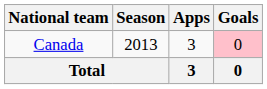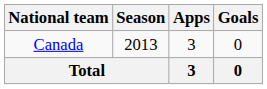(238, 44) pink background -> (238, 44) no background
